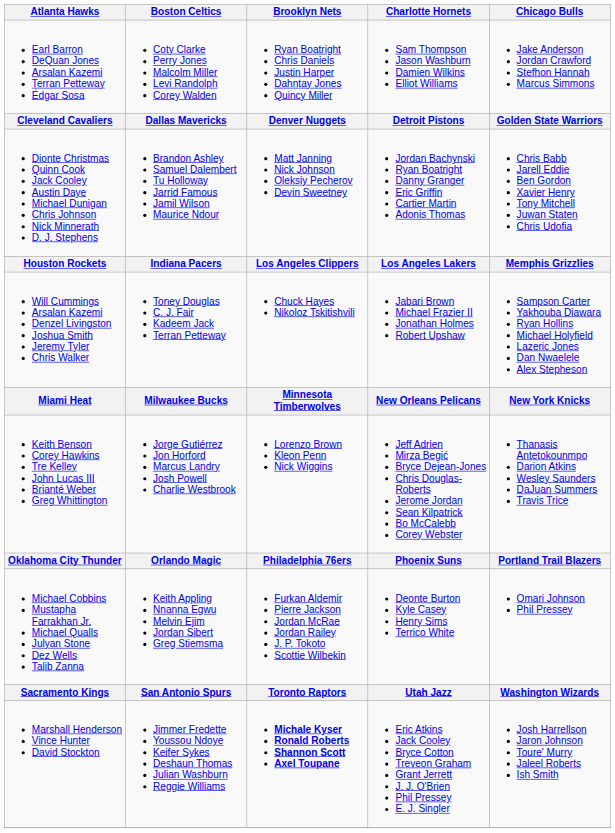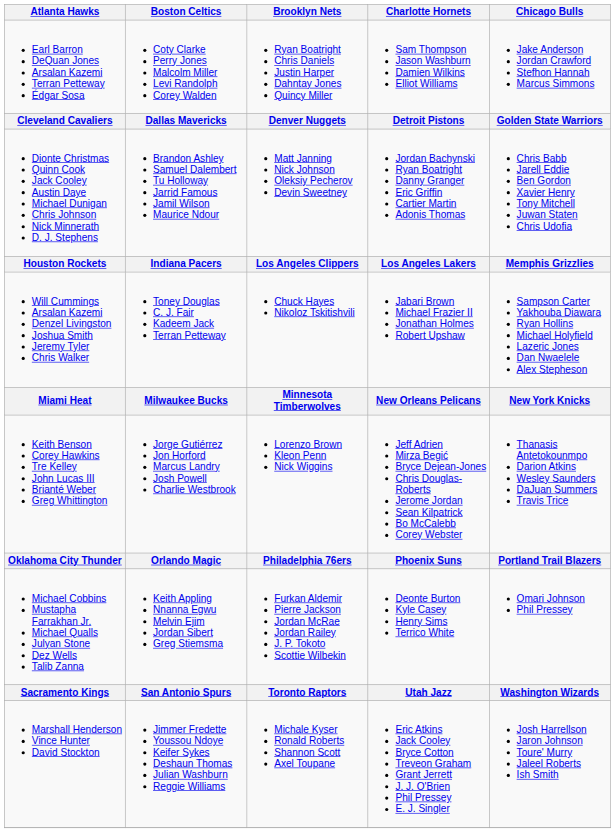(307, 747) bold -> (307, 747) normal
